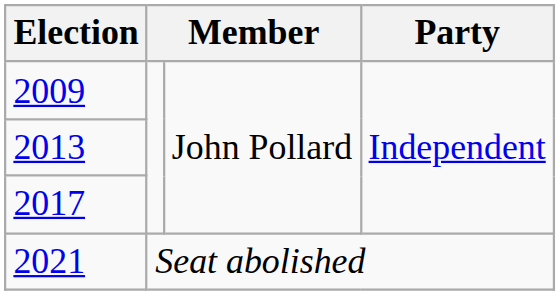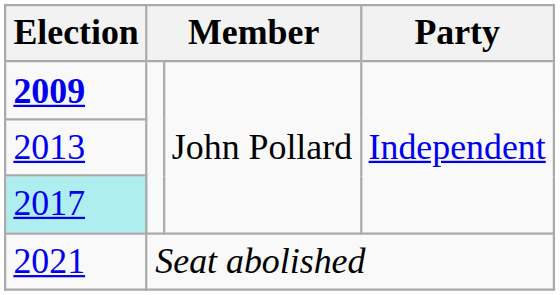(49, 89) normal -> (49, 89) bold
(49, 203) no background -> (49, 203) paleturquoise background
